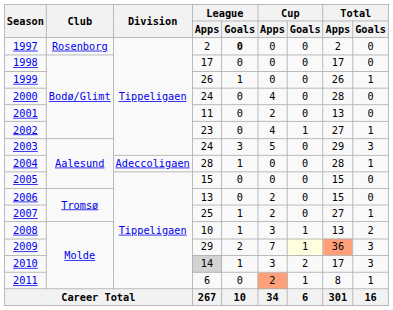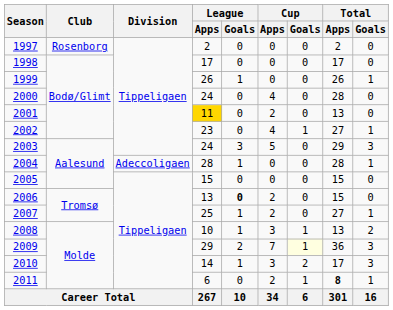(240, 46) bold -> (240, 46) normal
(207, 113) no background -> (207, 113) gold background
(240, 197) normal -> (240, 197) bold
(338, 247) lightsalmon background -> (338, 247) no background
(207, 264) lightgrey background -> (207, 264) no background
(272, 281) lightsalmon background -> (272, 281) no background
(338, 281) normal -> (338, 281) bold
